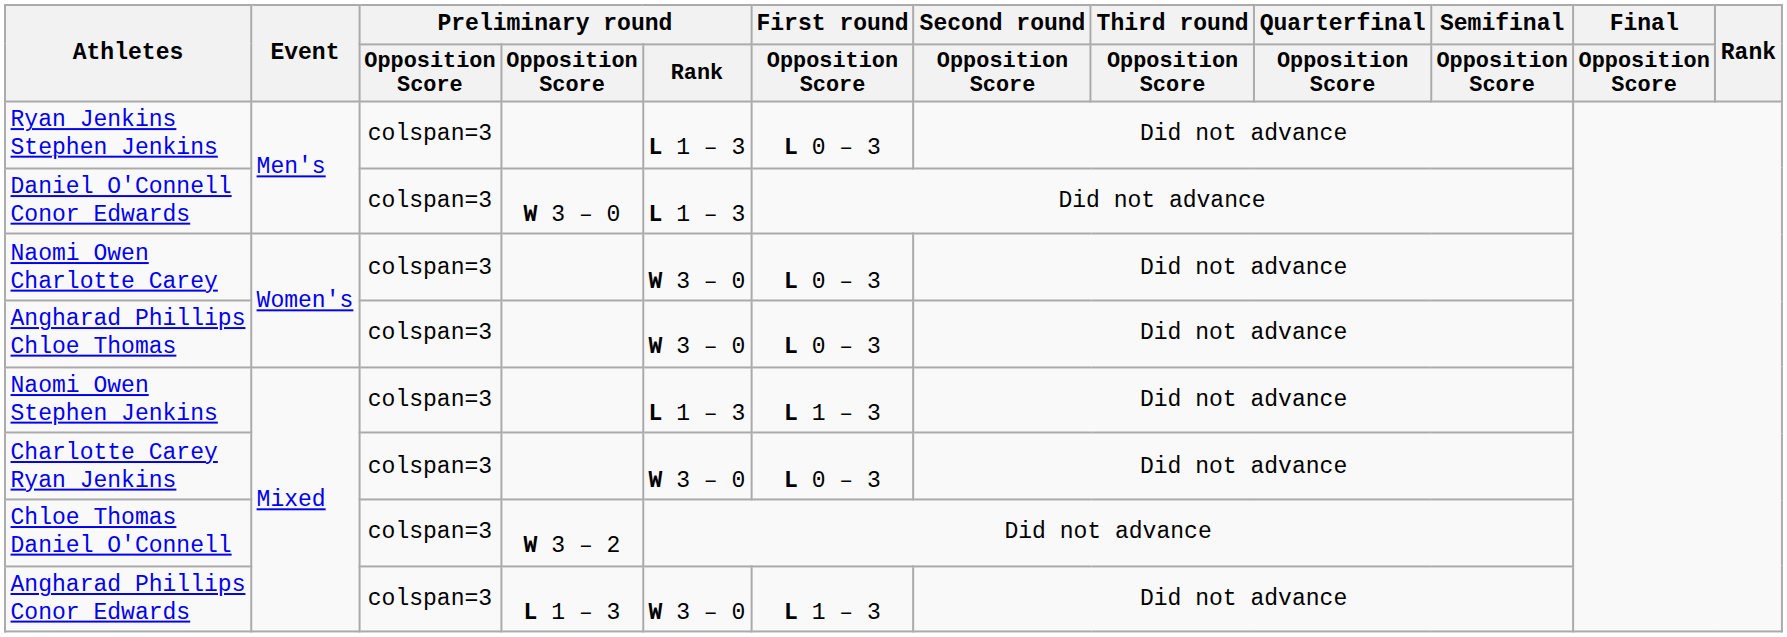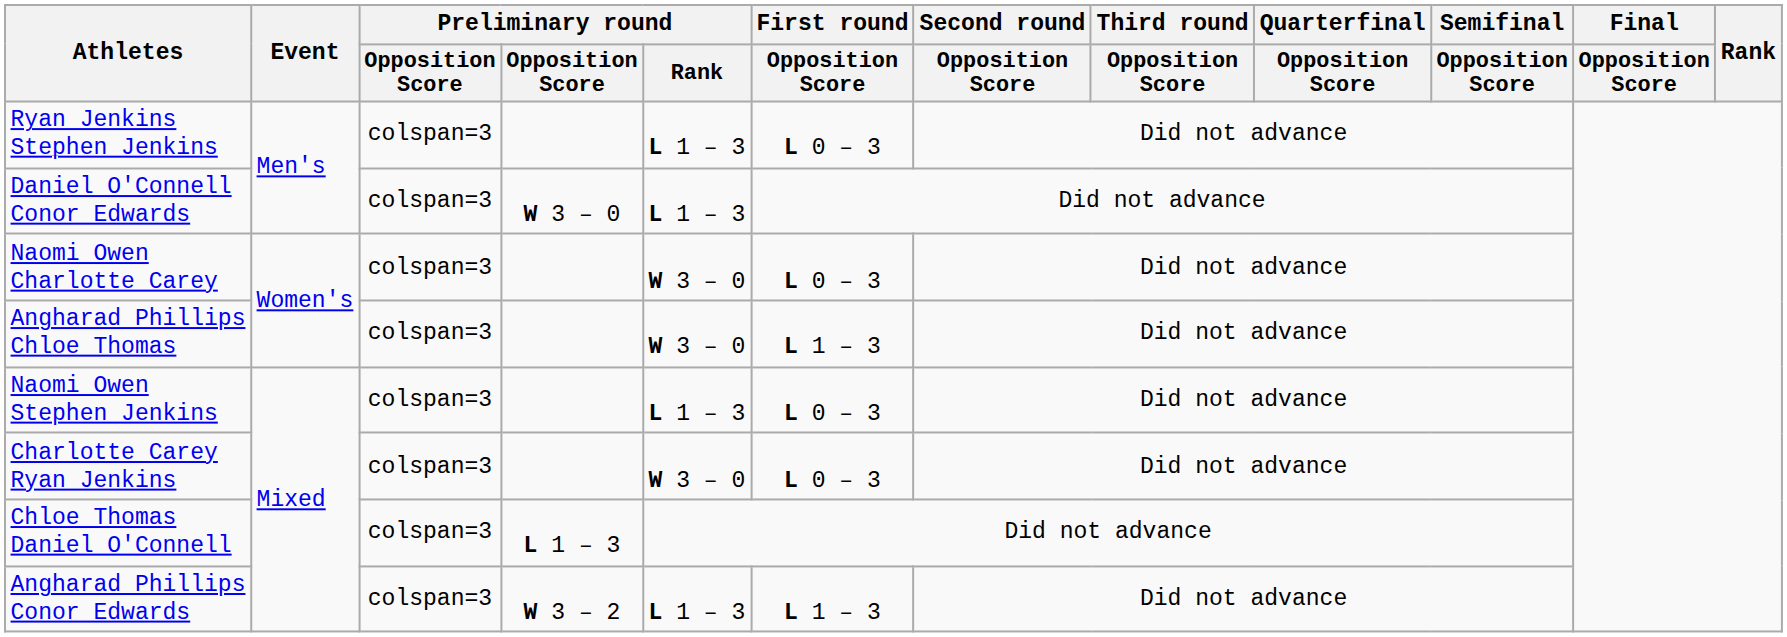(832, 347) L 0 – 3 -> (832, 347) L 1 – 3
(832, 414) L 1 – 3 -> (832, 414) L 0 – 3
(572, 546) W 3 – 2 -> (572, 546) L 1 – 3
(572, 612) L 1 – 3 -> (572, 612) W 3 – 2
(697, 612) W 3 – 0 -> (697, 612) L 1 – 3
